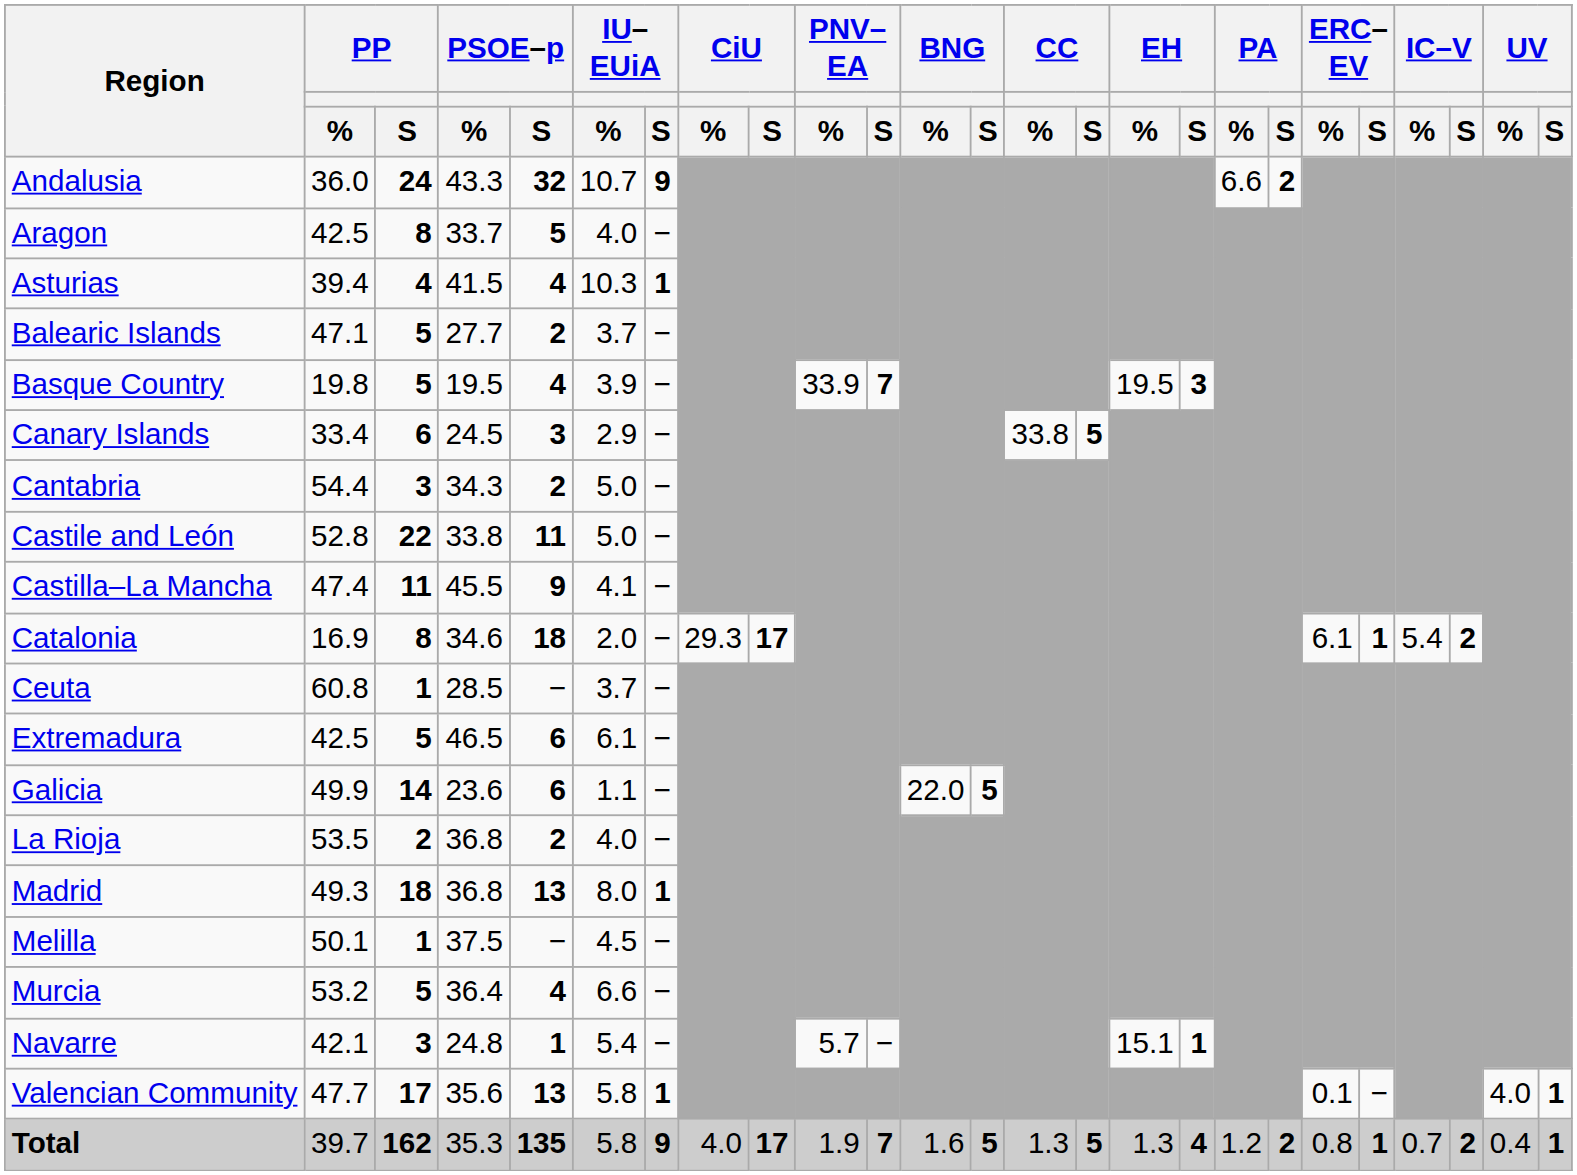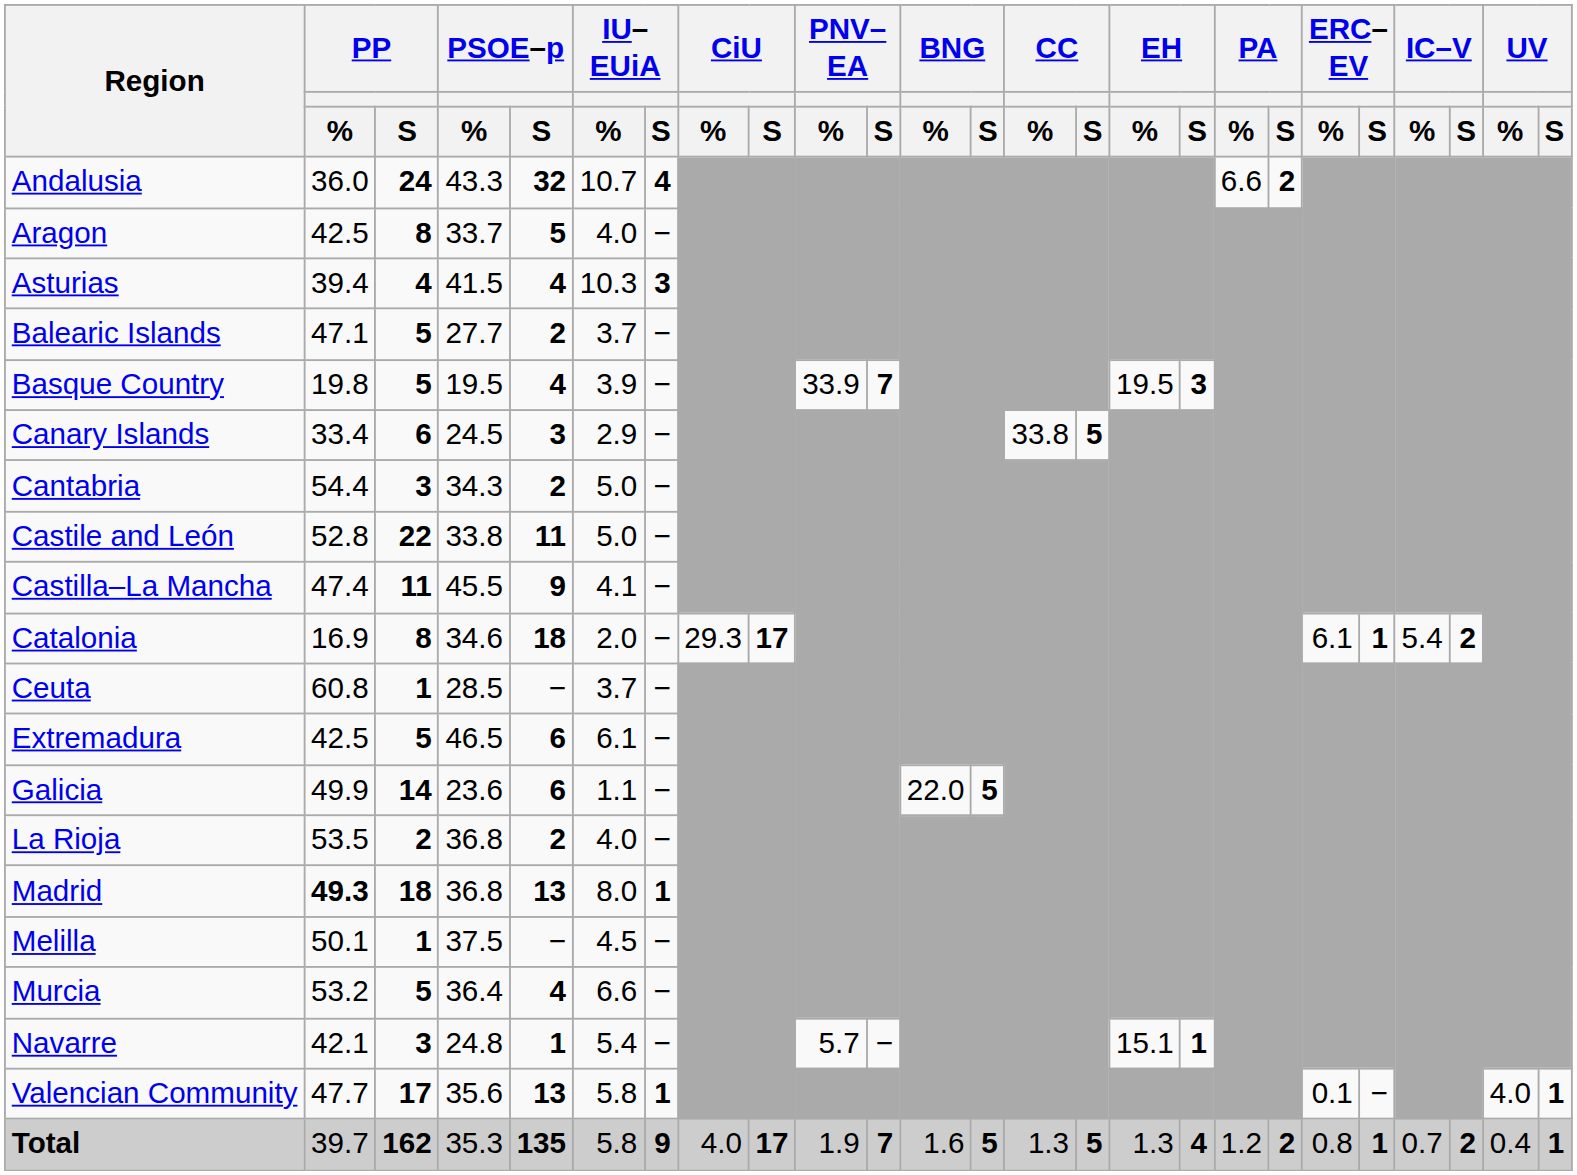(662, 181) 9 -> (662, 181) 4
(662, 283) 1 -> (662, 283) 3
(340, 890) normal -> (340, 890) bold
